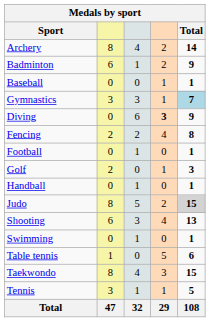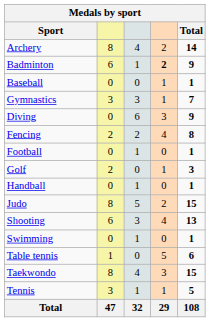(164, 65) normal -> (164, 65) bold
(191, 100) lightblue background -> (191, 100) no background
(164, 117) bold -> (164, 117) normal
(191, 204) lightgrey background -> (191, 204) no background
